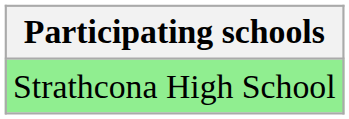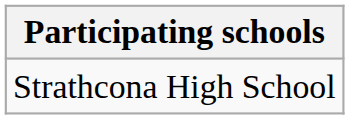(174, 85) lightgreen background -> (174, 85) no background
